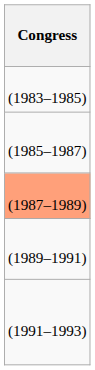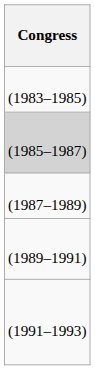(47, 151) no background -> (47, 151) lightgrey background
(47, 204) lightsalmon background -> (47, 204) no background
